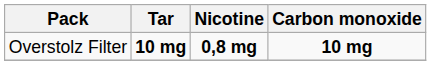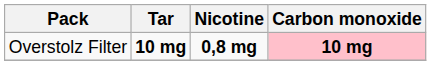(347, 47) no background -> (347, 47) pink background
